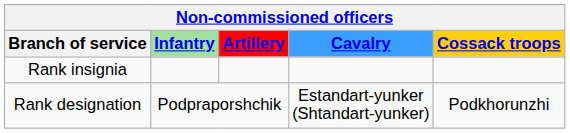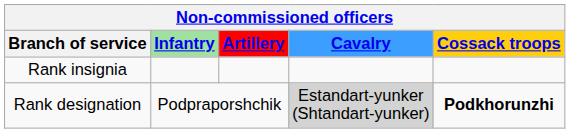(361, 105) no background -> (361, 105) lightgrey background
(499, 105) normal -> (499, 105) bold
